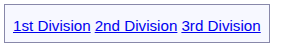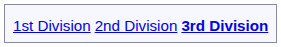(221, 26) normal -> (225, 26) bold
